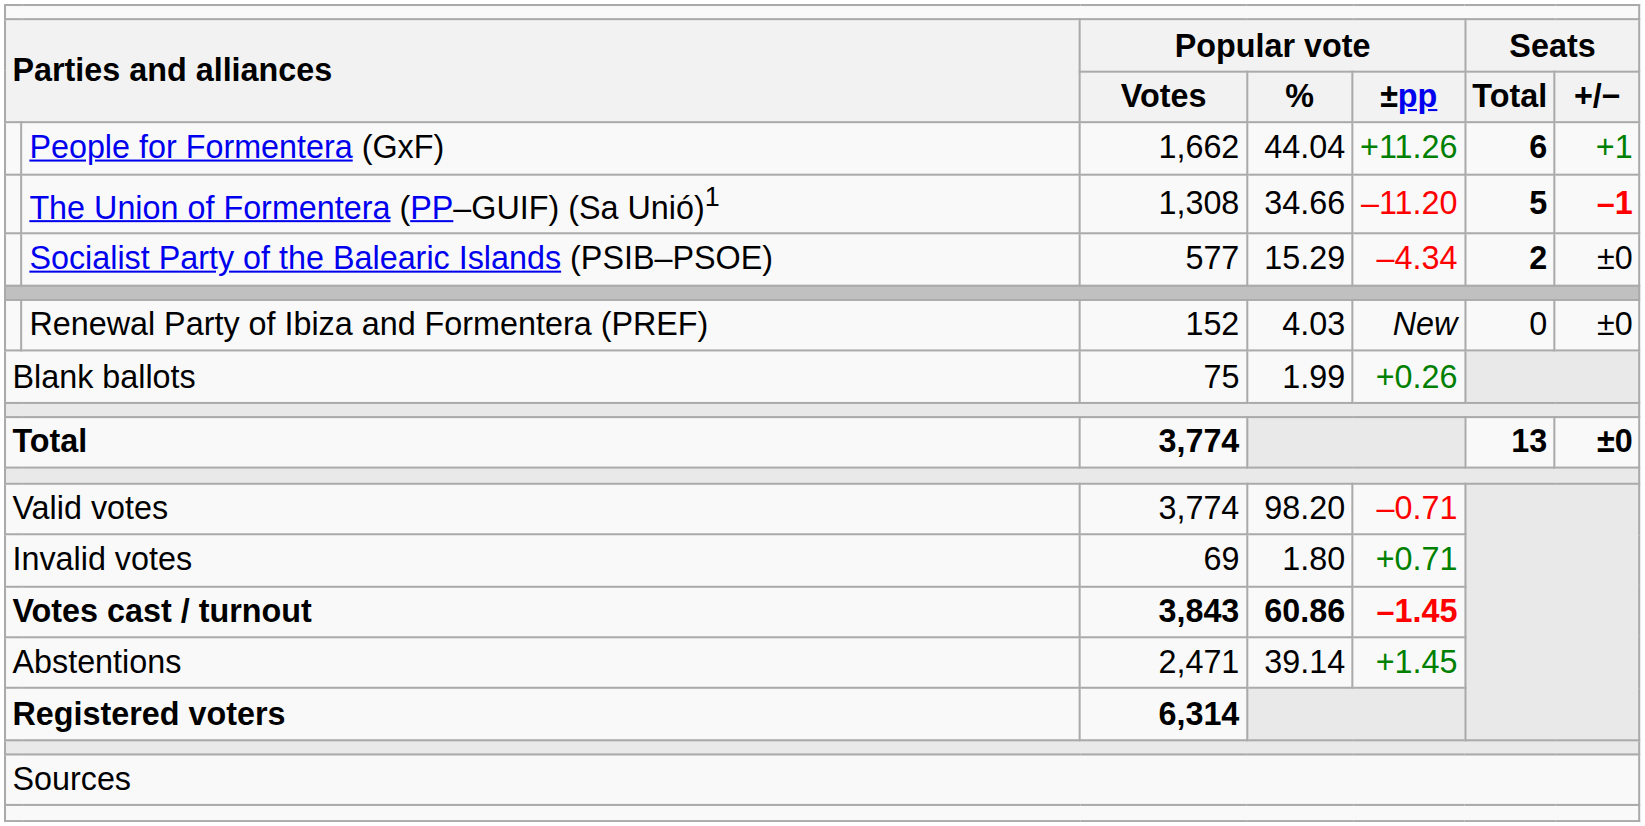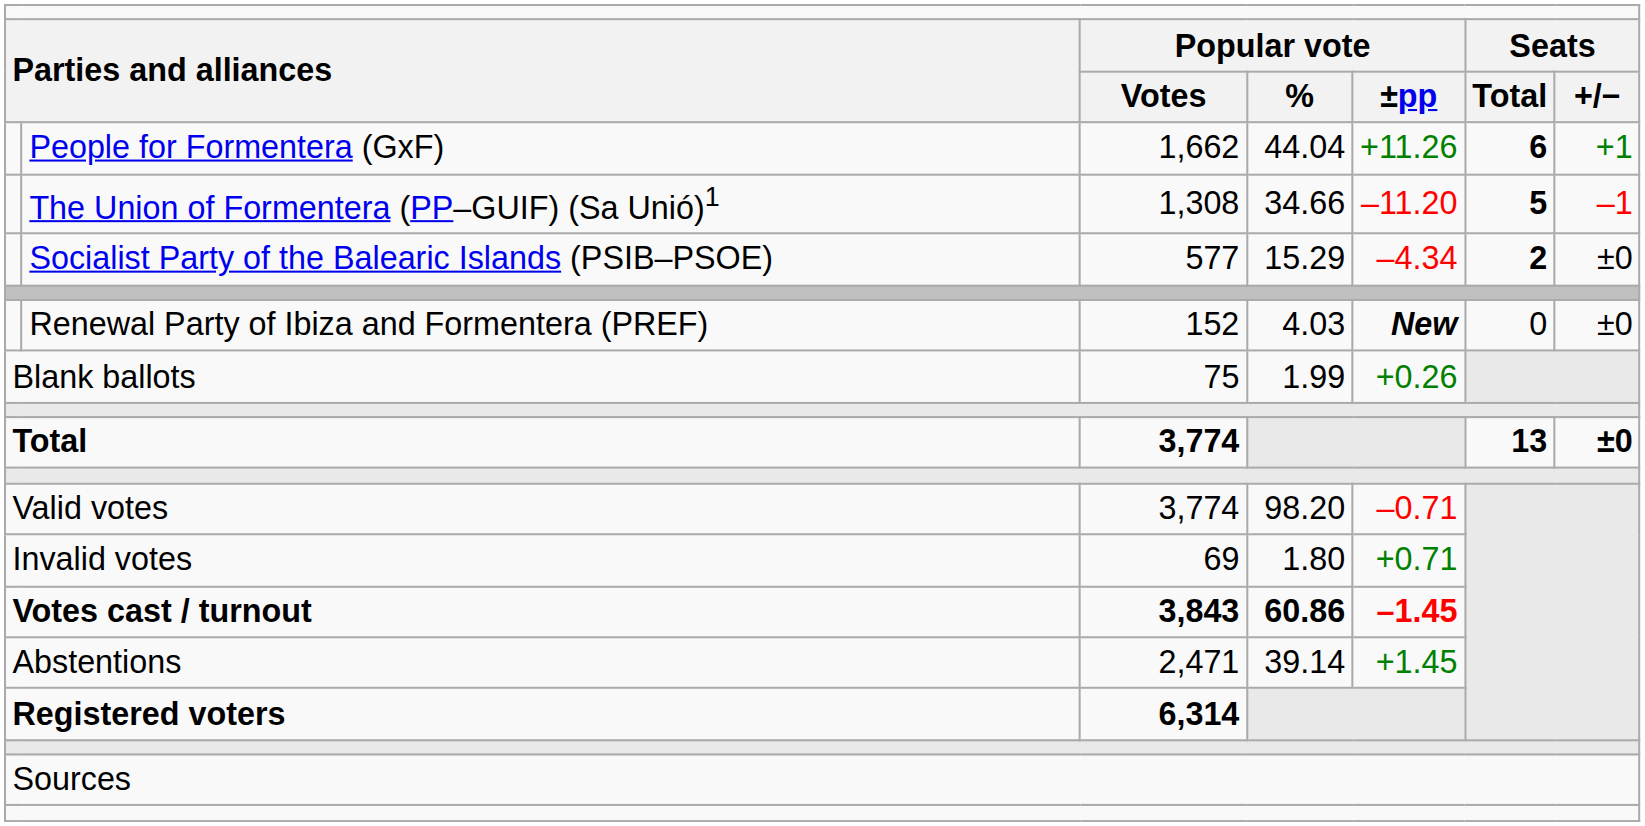(1615, 203) bold -> (1615, 203) normal
(1425, 324) normal -> (1424, 324) bold
